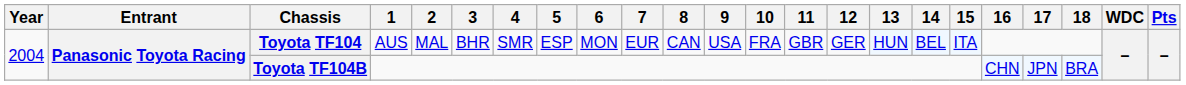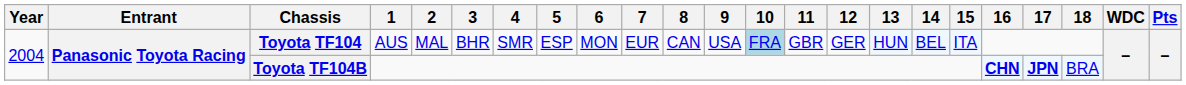(765, 42) no background -> (765, 42) lightblue background
(1002, 67) normal -> (1002, 67) bold
(1042, 67) normal -> (1043, 67) bold
